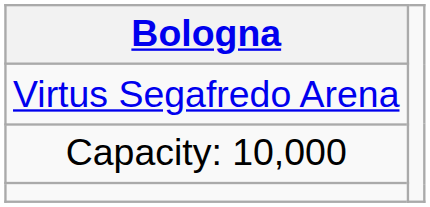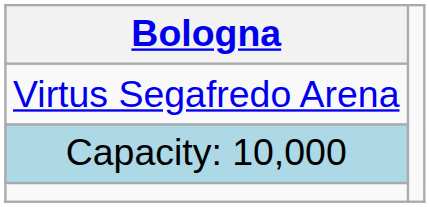(206, 152) no background -> (206, 152) lightblue background
